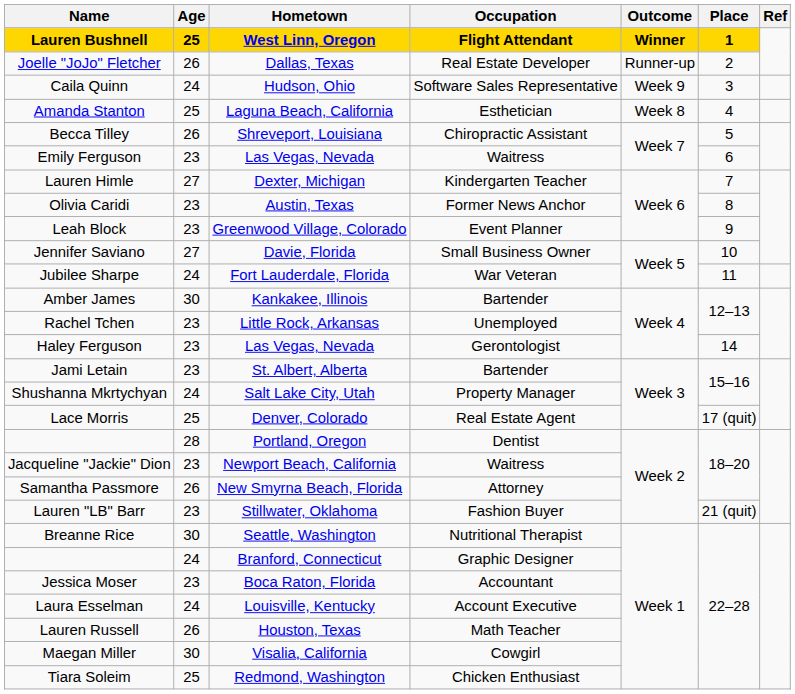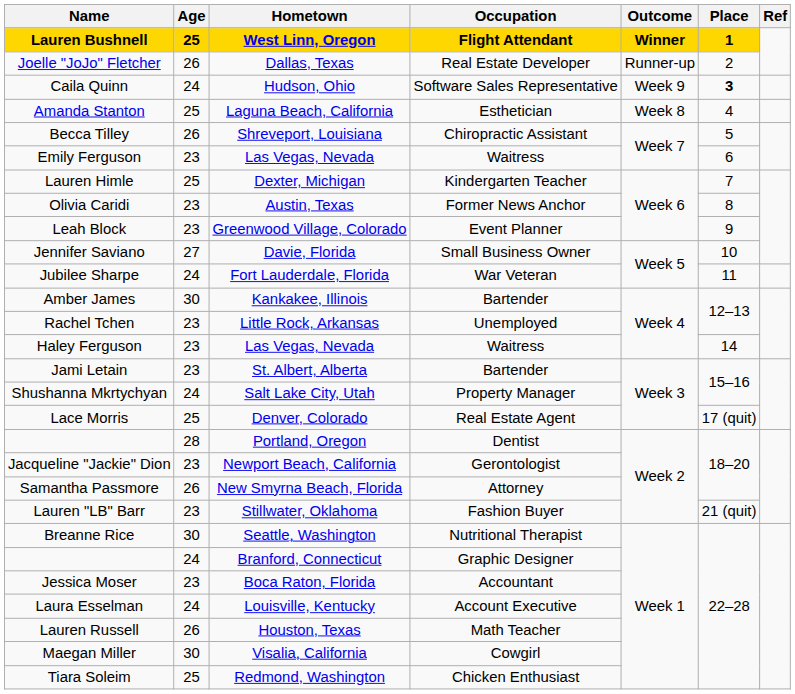(729, 87) normal -> (729, 87) bold
(192, 181) 27 -> (192, 181) 25
(516, 346) Gerontologist -> (516, 346) Waitress
(516, 464) Waitress -> (516, 464) Gerontologist
